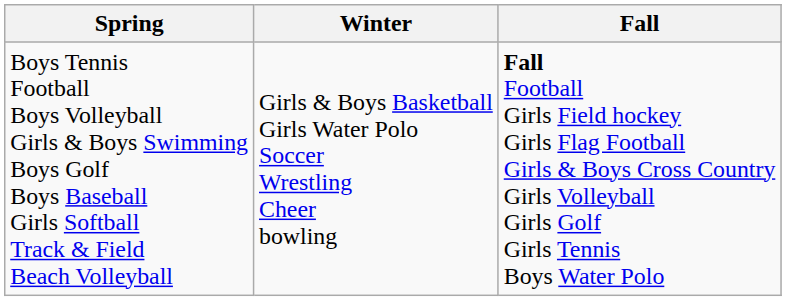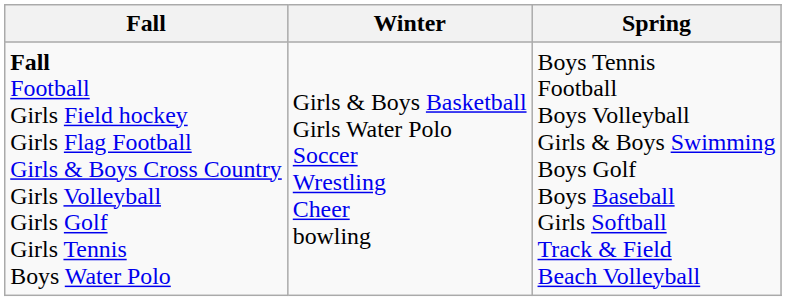columns swapped: (640, 23) <-> (129, 23)
